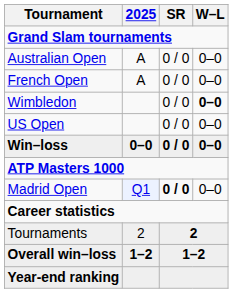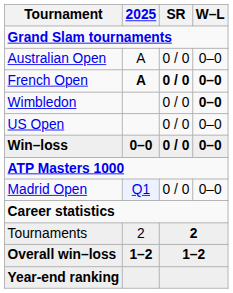(141, 80) normal -> (141, 80) bold
(176, 80) normal -> (176, 80) bold
(210, 80) normal -> (210, 80) bold
(176, 189) bold -> (176, 189) normal
